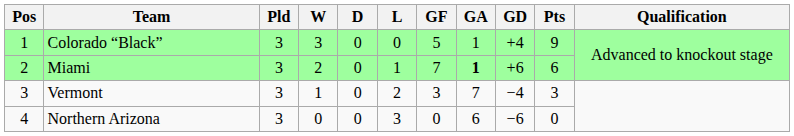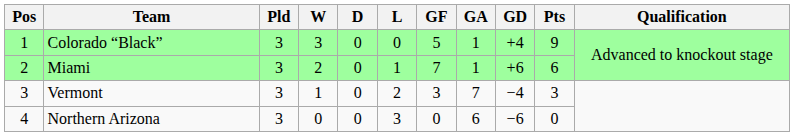(476, 67) bold -> (476, 67) normal
